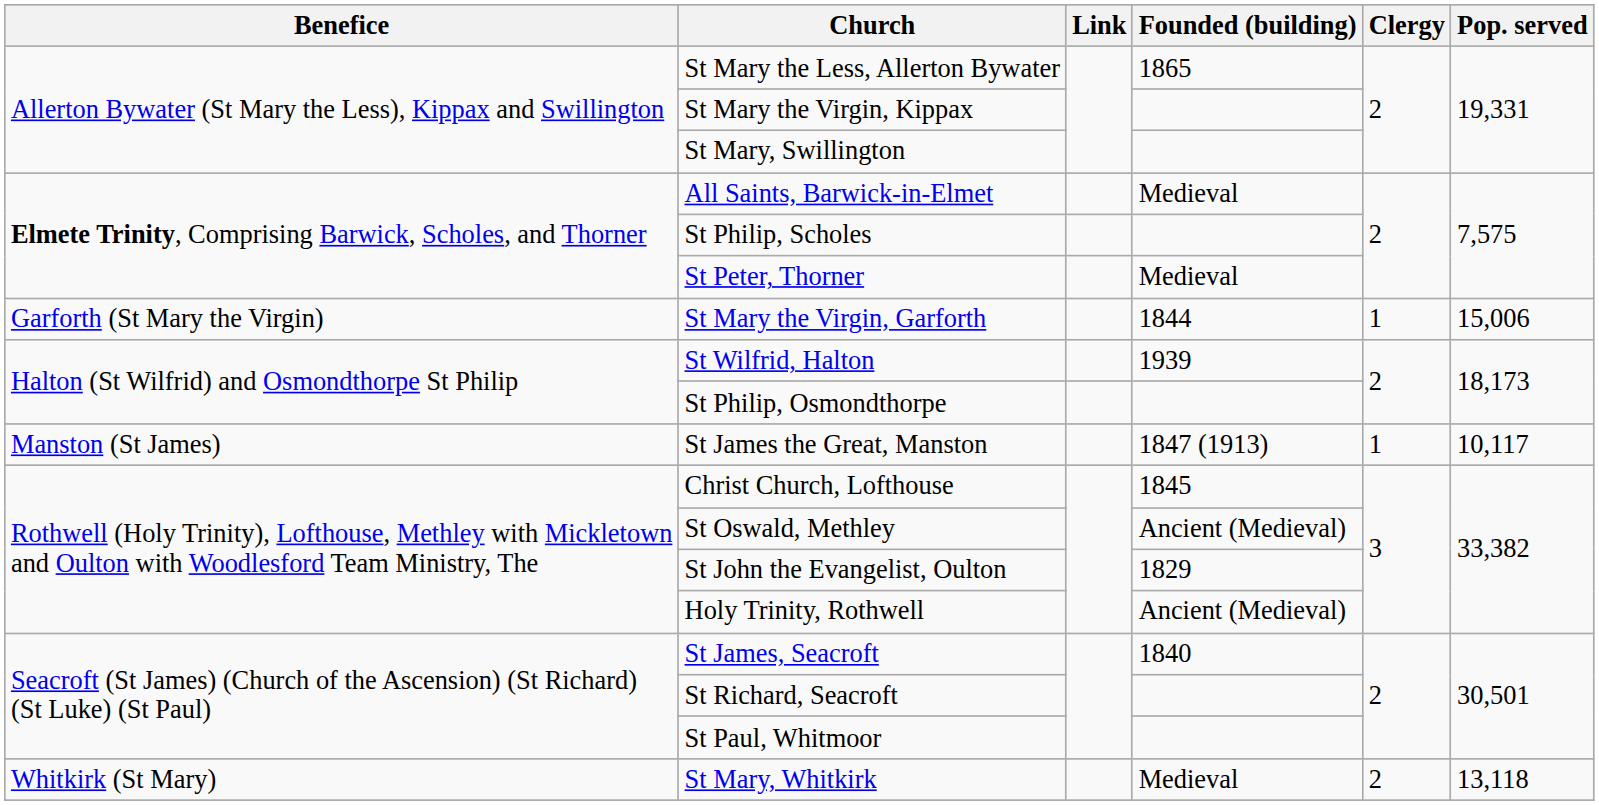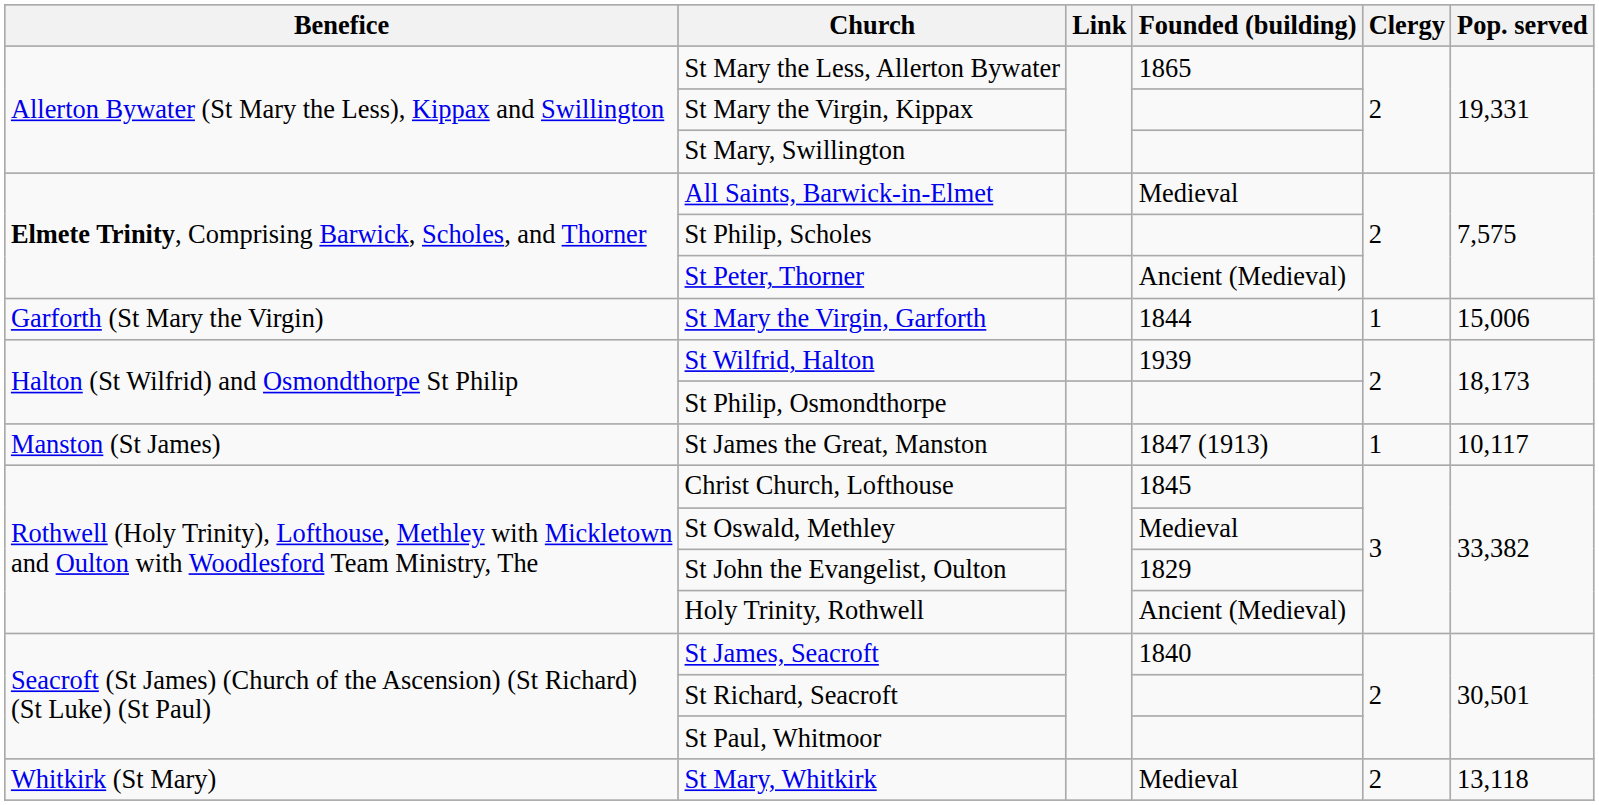(1188, 276) Medieval -> (1242, 276) Ancient (Medieval)
(1242, 527) Ancient (Medieval) -> (1188, 527) Medieval
